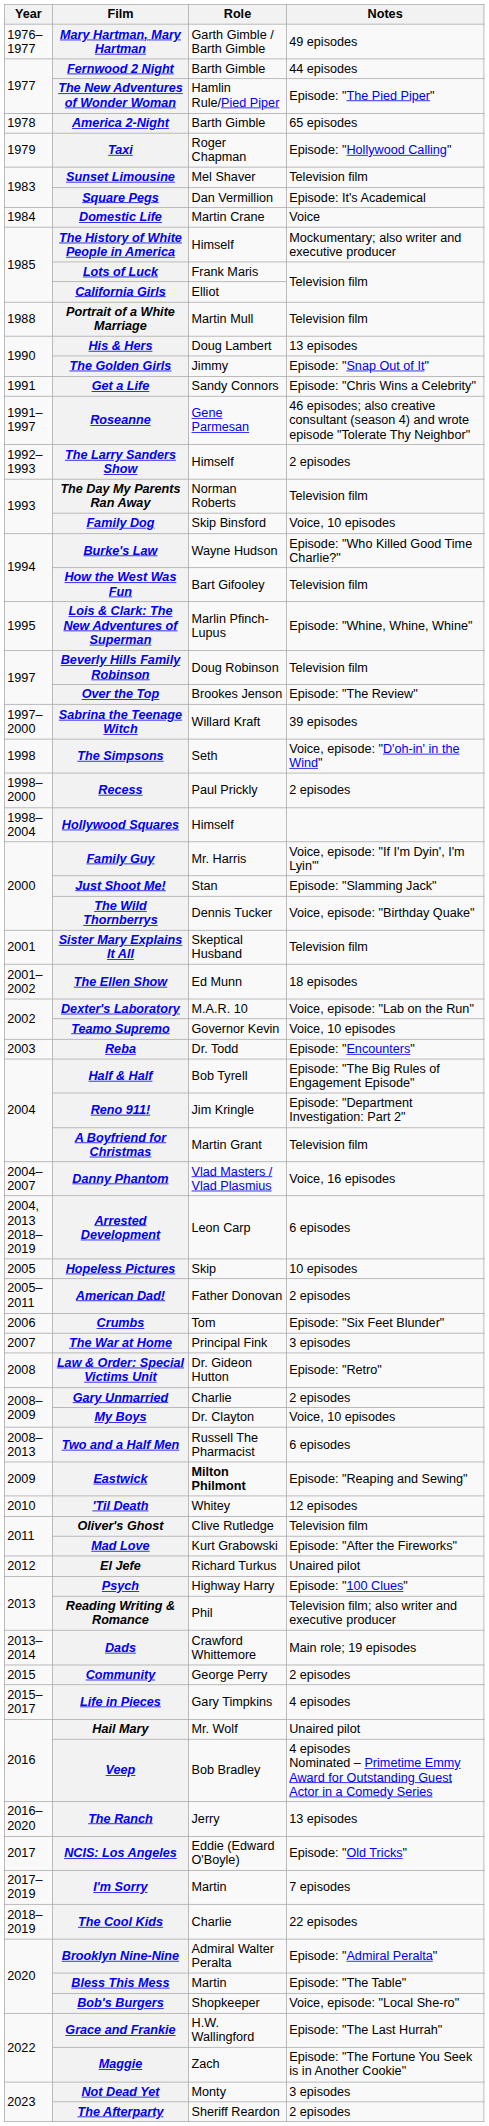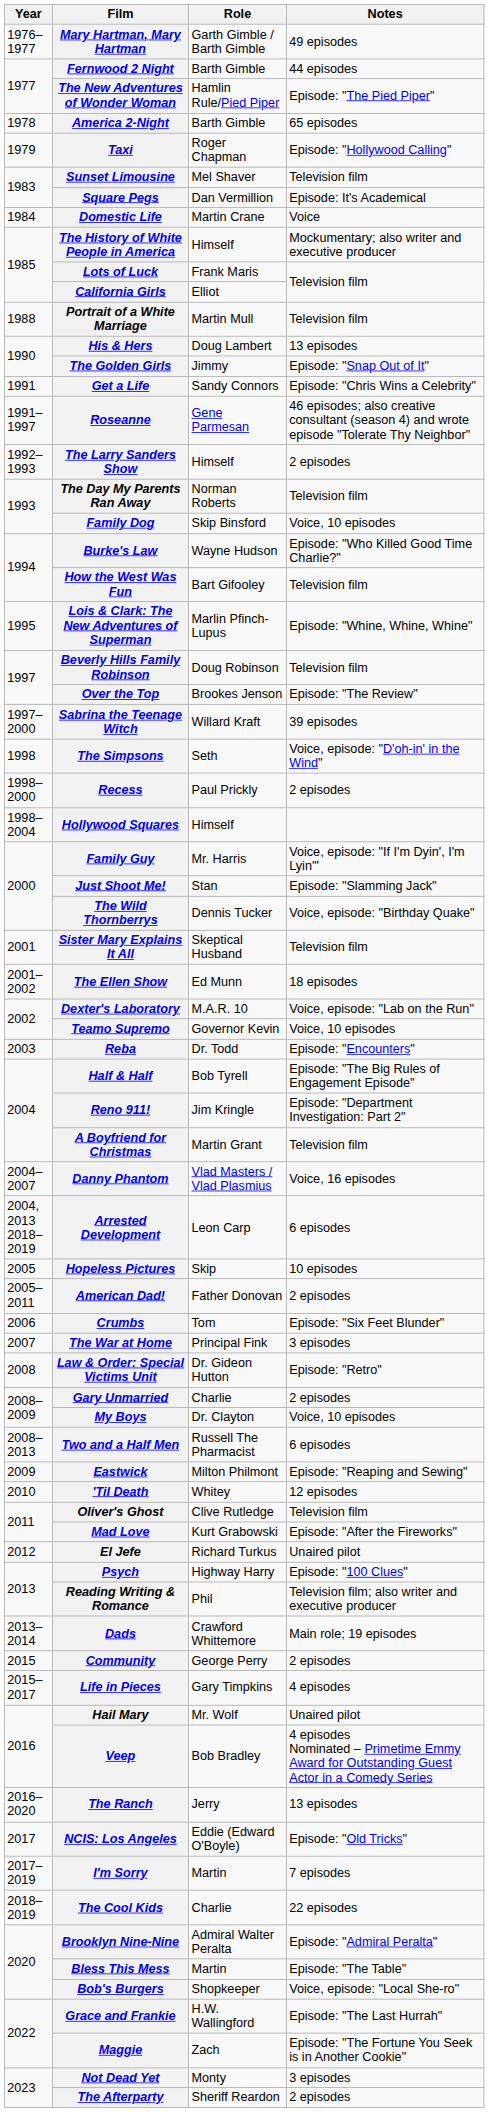(219, 1478) bold -> (235, 1471) normal
